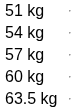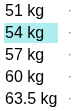(25, 32) no background -> (25, 32) paleturquoise background
